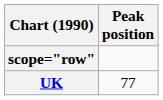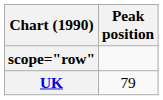(128, 82) 77 -> (128, 82) 79
